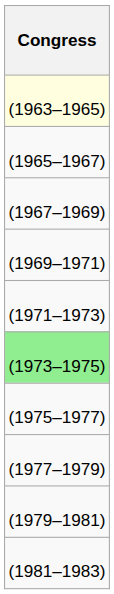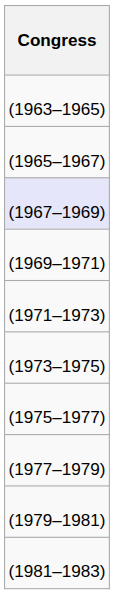(57, 109) lightyellow background -> (57, 109) no background
(57, 212) no background -> (57, 212) lavender background
(57, 366) lightgreen background -> (57, 366) no background
